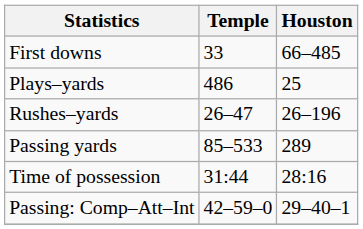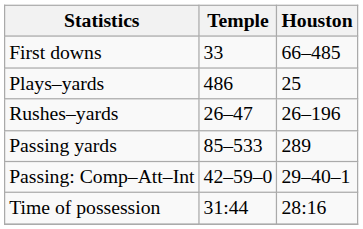rows swapped: (102, 208) <-> (85, 176)
